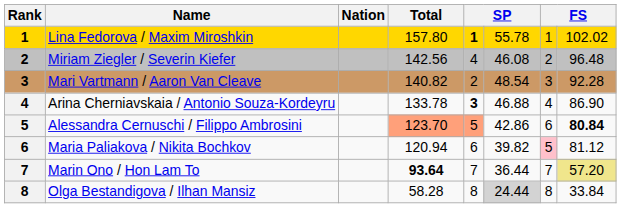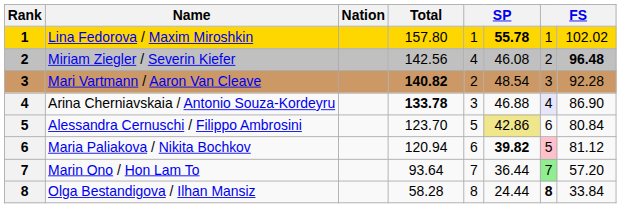(474, 37) bold -> (474, 37) normal
(512, 37) normal -> (512, 37) bold
(587, 59) normal -> (587, 59) bold
(426, 81) normal -> (426, 81) bold
(426, 103) normal -> (426, 103) bold
(474, 103) bold -> (474, 103) normal
(549, 103) no background -> (549, 103) lavender background
(426, 125) lightsalmon background -> (426, 125) no background
(474, 125) lightsalmon background -> (474, 125) no background
(512, 125) no background -> (512, 125) khaki background
(587, 125) bold -> (587, 125) normal
(512, 147) normal -> (512, 147) bold
(426, 170) bold -> (426, 170) normal
(549, 170) no background -> (549, 170) lightgreen background
(587, 170) khaki background -> (587, 170) no background
(512, 192) lightgrey background -> (512, 192) no background
(549, 192) normal -> (549, 192) bold
